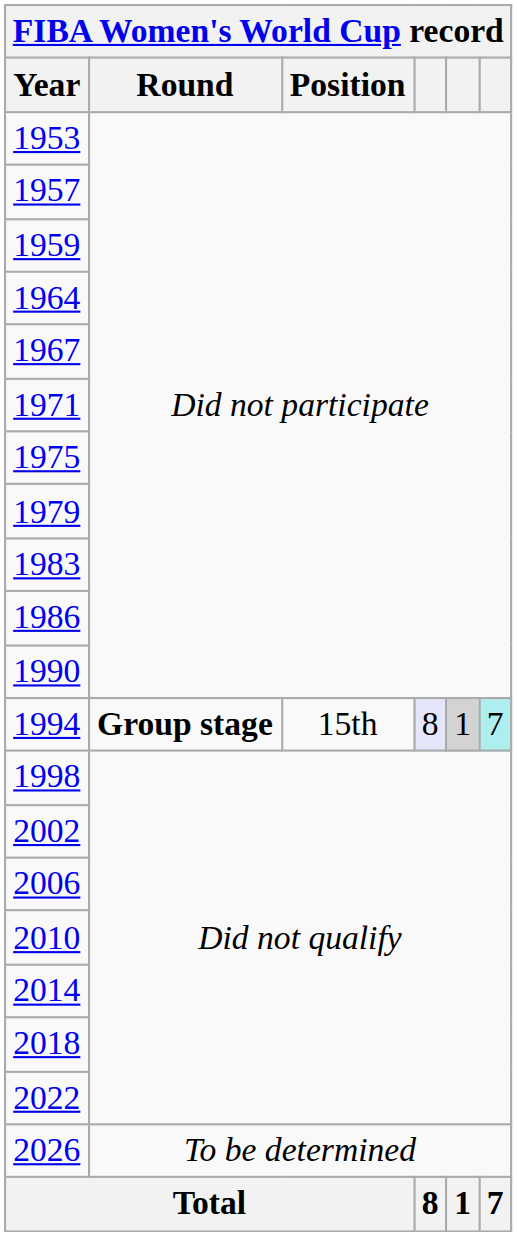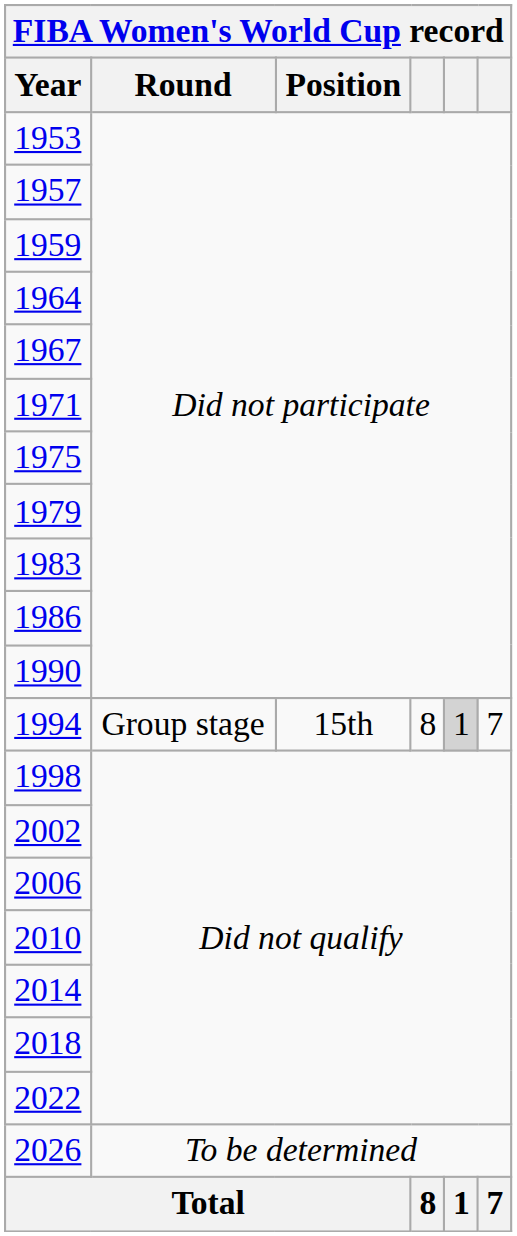(185, 723) bold -> (183, 723) normal
(430, 723) lavender background -> (428, 723) no background
(495, 723) paleturquoise background -> (495, 723) no background
